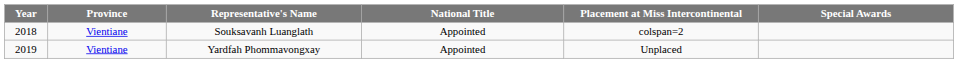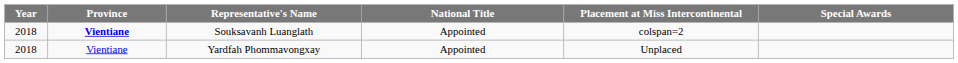(107, 31) normal -> (107, 31) bold
(26, 49) 2019 -> (26, 49) 2018
